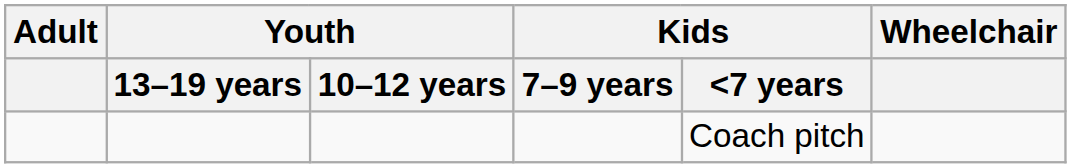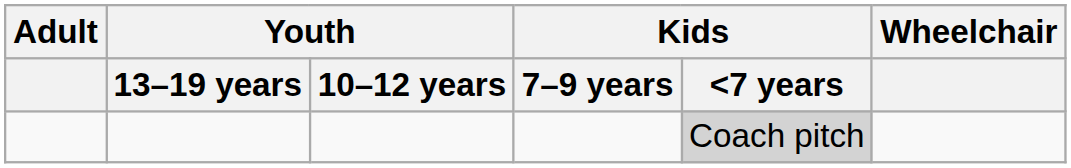(777, 137) no background -> (777, 137) lightgrey background
